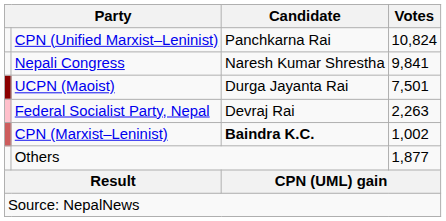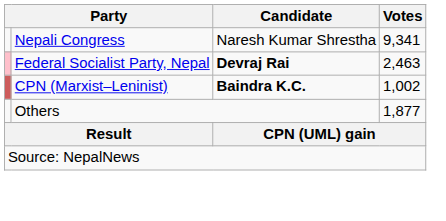- row: (116, 39)
(410, 63) 9,841 -> (402, 39) 9,341
- row: (65, 87)
(260, 110) normal -> (253, 63) bold
(410, 110) 2,263 -> (402, 63) 2,463
